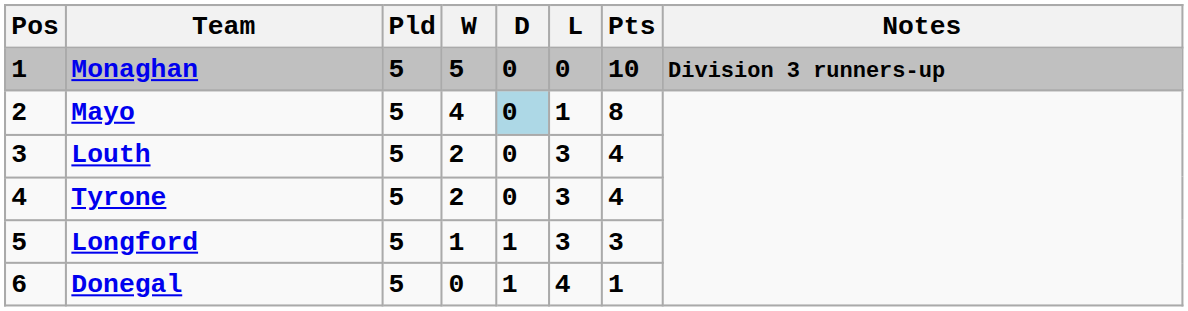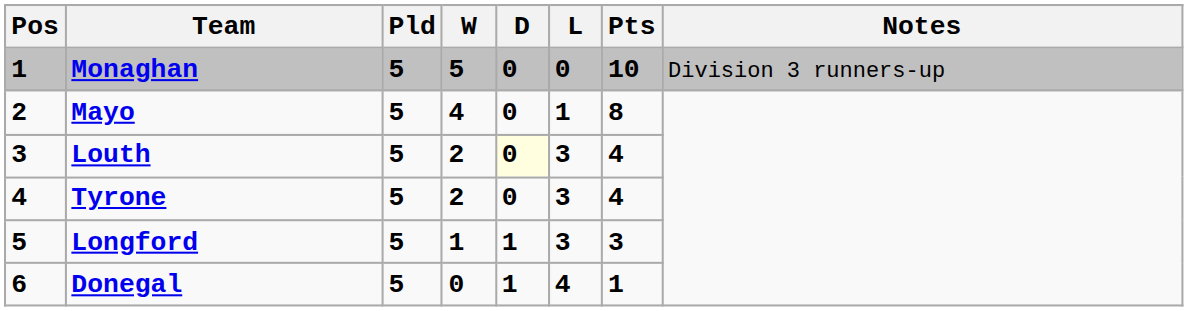(807, 70) bold -> (807, 71) normal
(510, 113) lightblue background -> (510, 113) no background
(510, 156) no background -> (510, 156) lightyellow background
